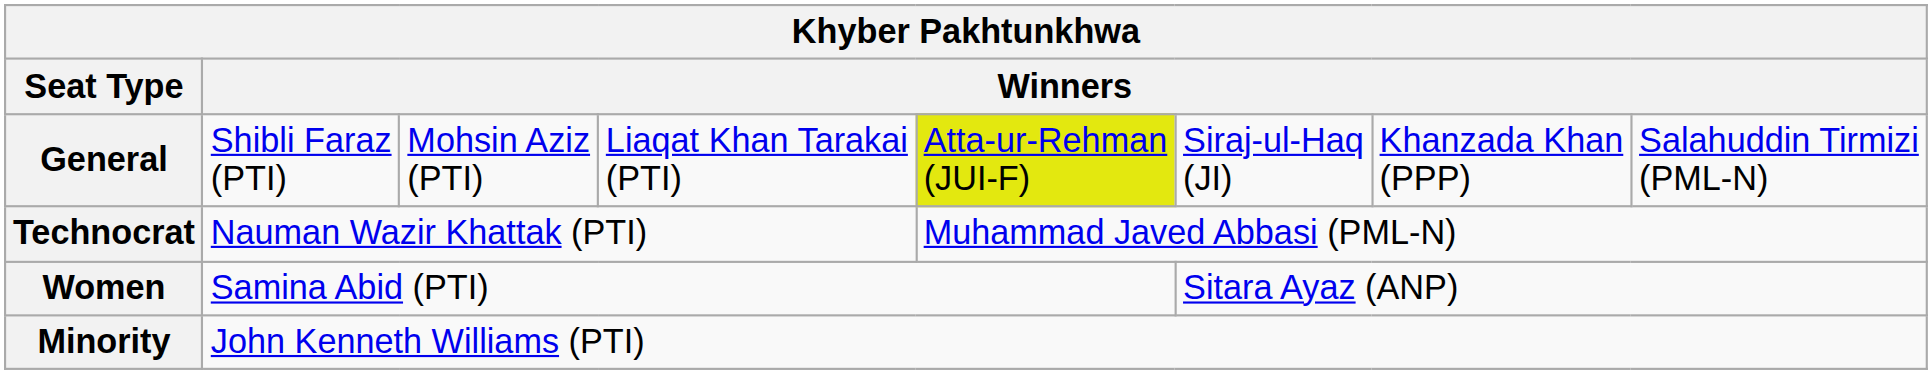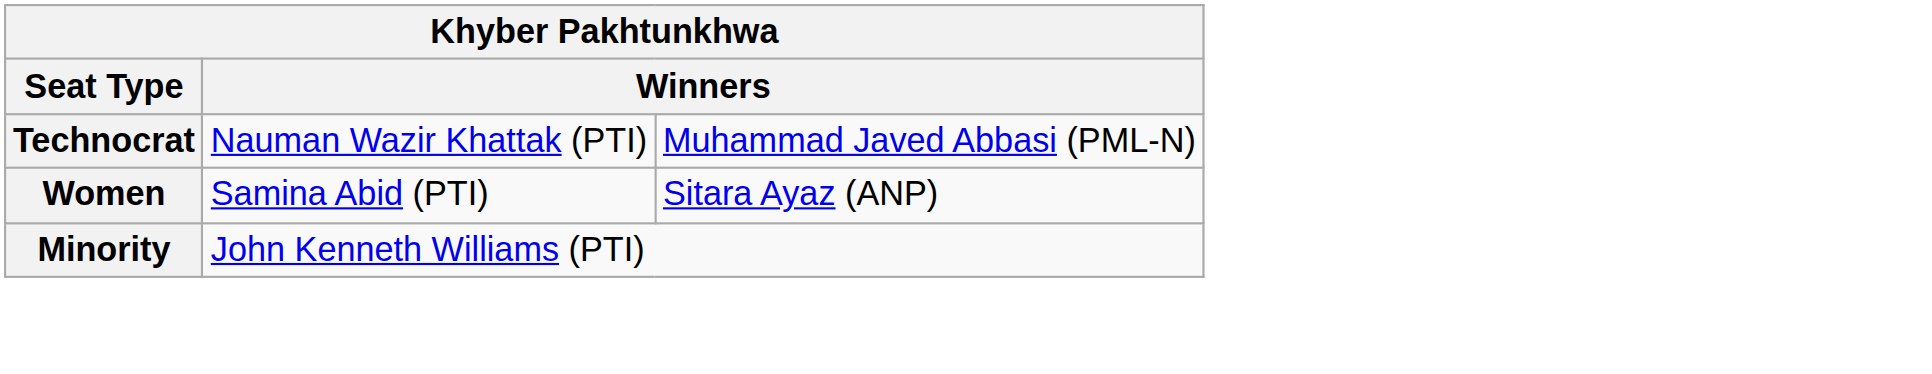- row: (104, 159)
